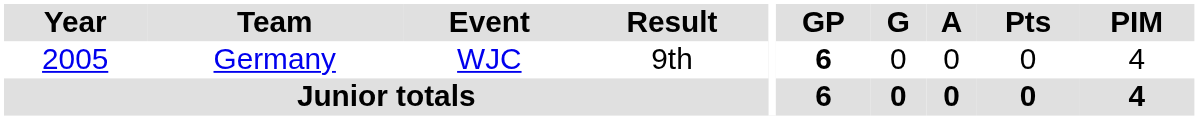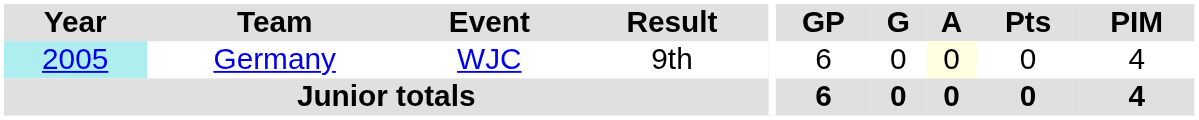(75, 59) no background -> (75, 59) paleturquoise background
(823, 59) bold -> (823, 59) normal
(951, 59) no background -> (951, 59) lightyellow background
